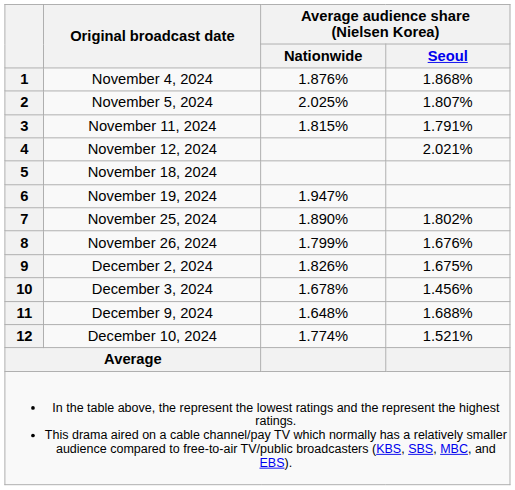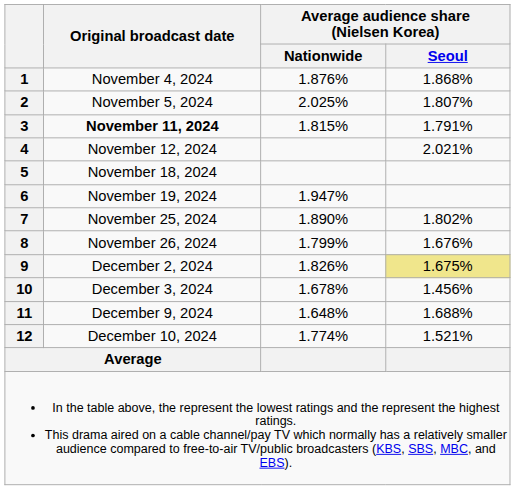(152, 126) normal -> (152, 126) bold
(448, 266) no background -> (448, 266) khaki background
